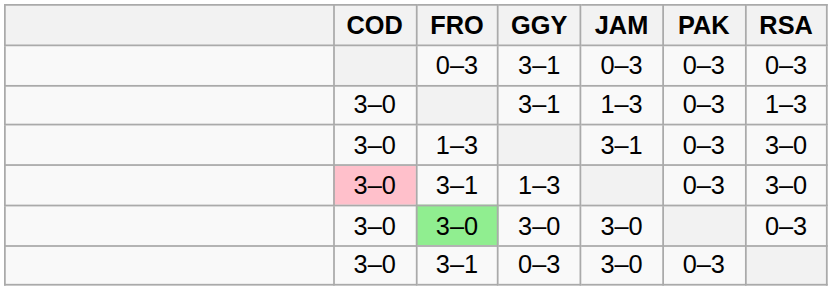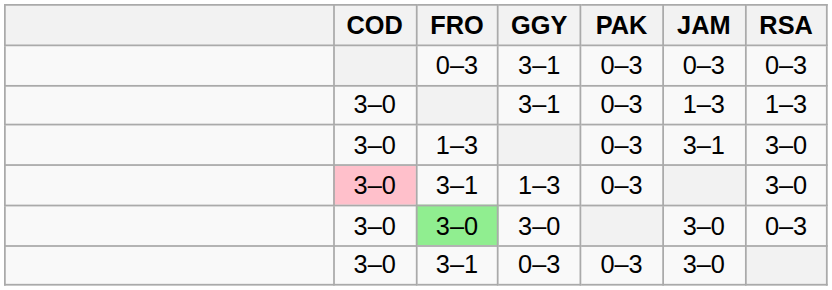columns swapped: (622, 25) <-> (704, 25)
